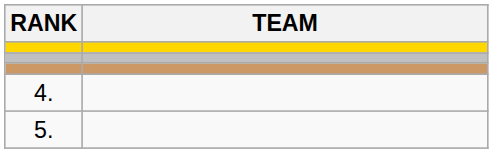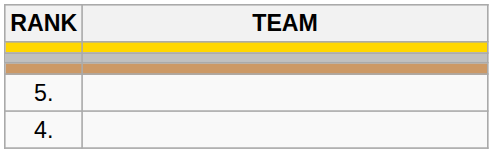(44, 93) 4. -> (44, 93) 5.
(44, 129) 5. -> (44, 129) 4.
